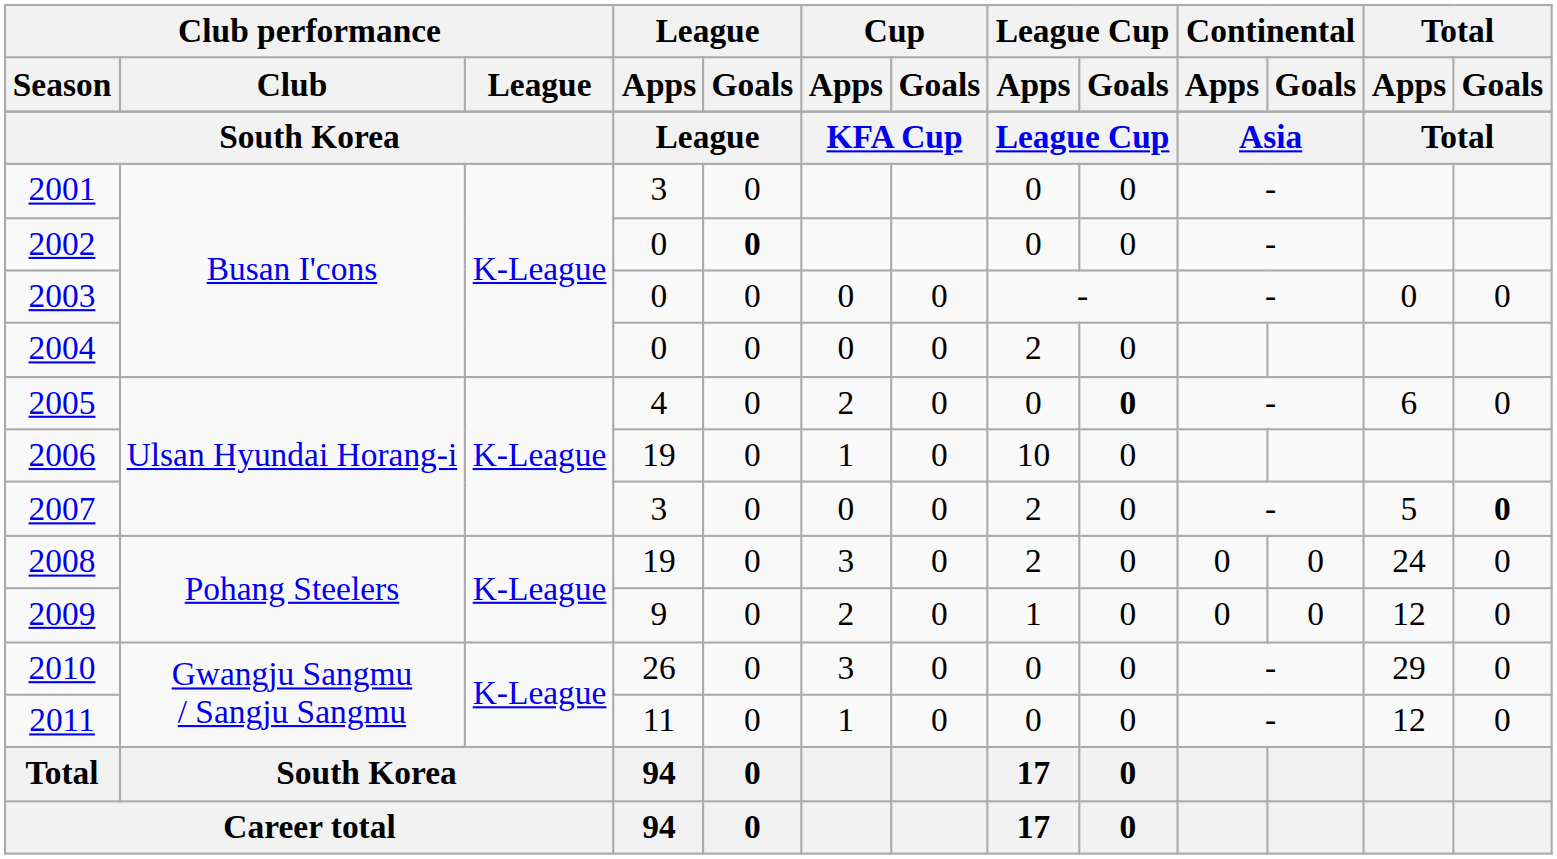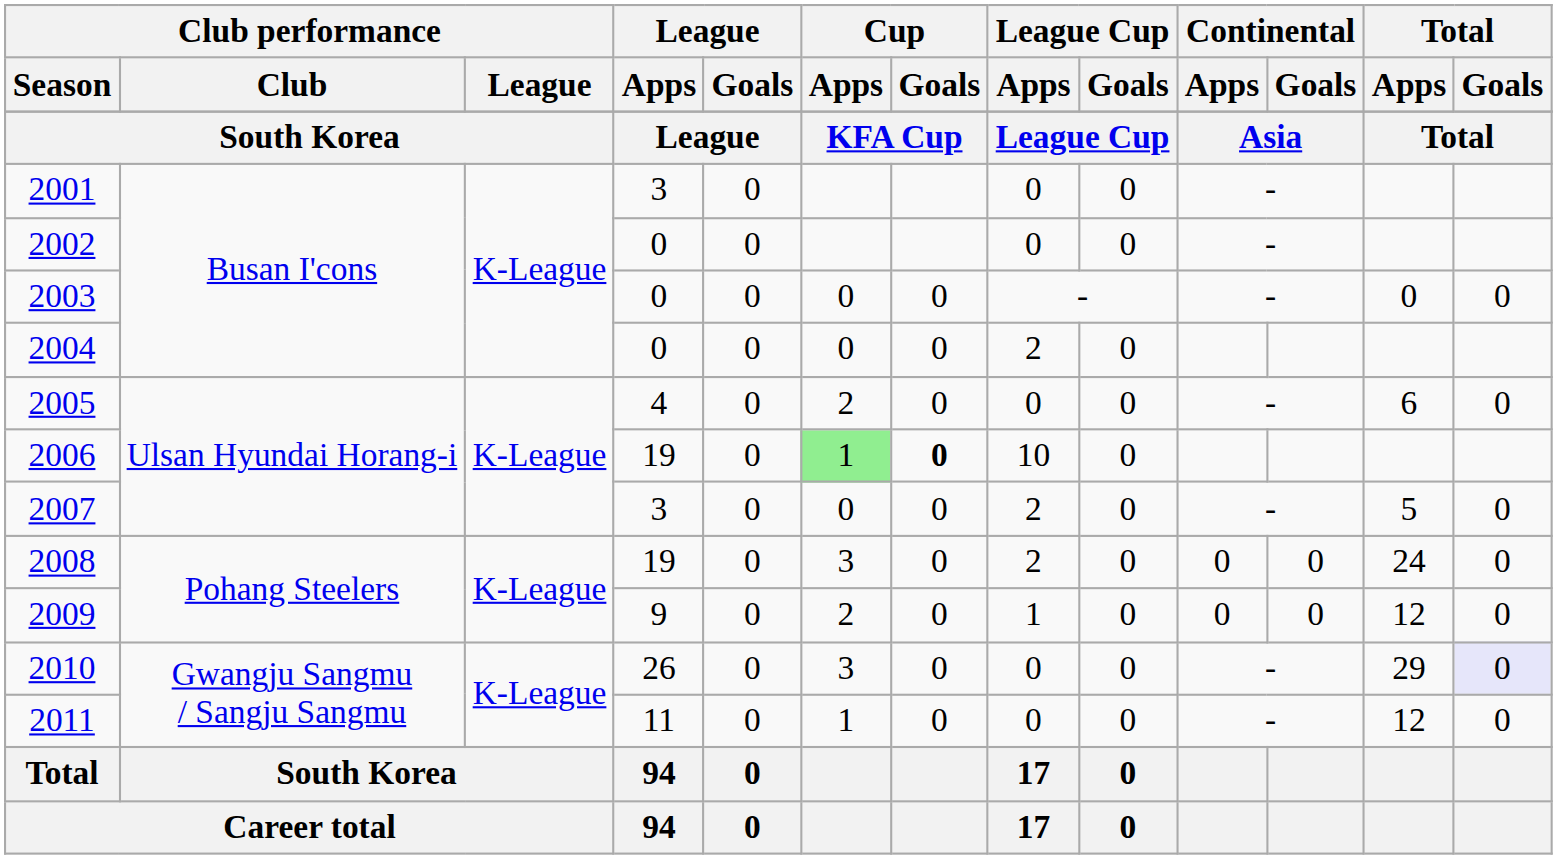(752, 243) bold -> (752, 243) normal
(1128, 402) bold -> (1128, 402) normal
(846, 455) no background -> (846, 455) lightgreen background
(939, 455) normal -> (939, 455) bold
(1502, 508) bold -> (1502, 508) normal
(1502, 667) no background -> (1502, 667) lavender background
